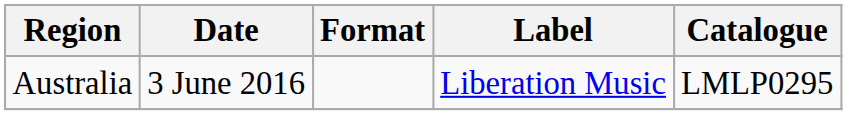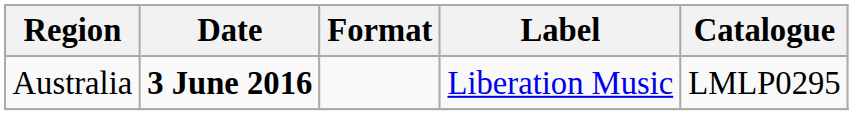(226, 82) normal -> (230, 82) bold
